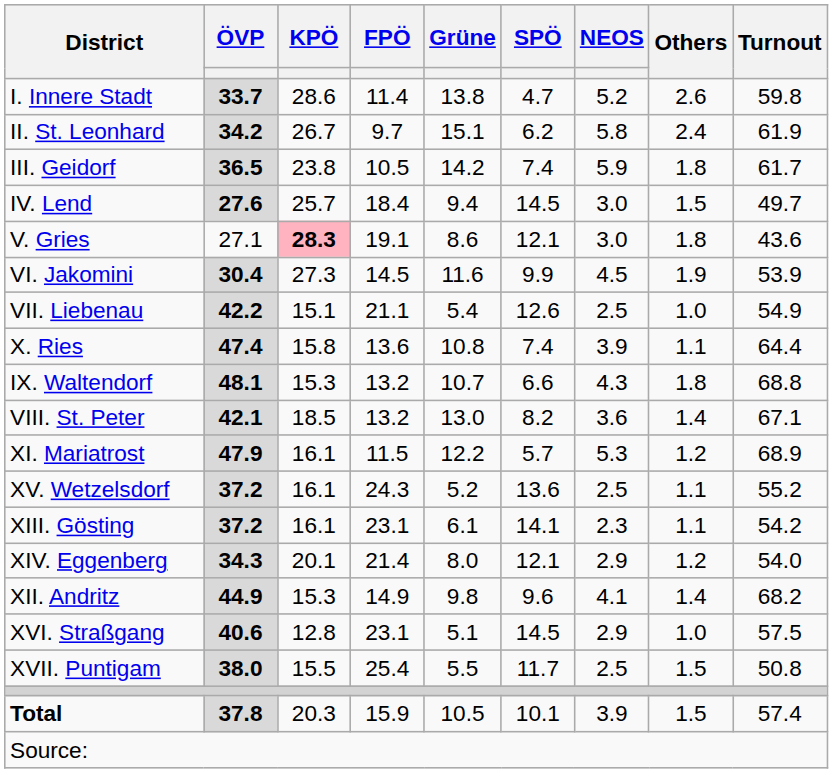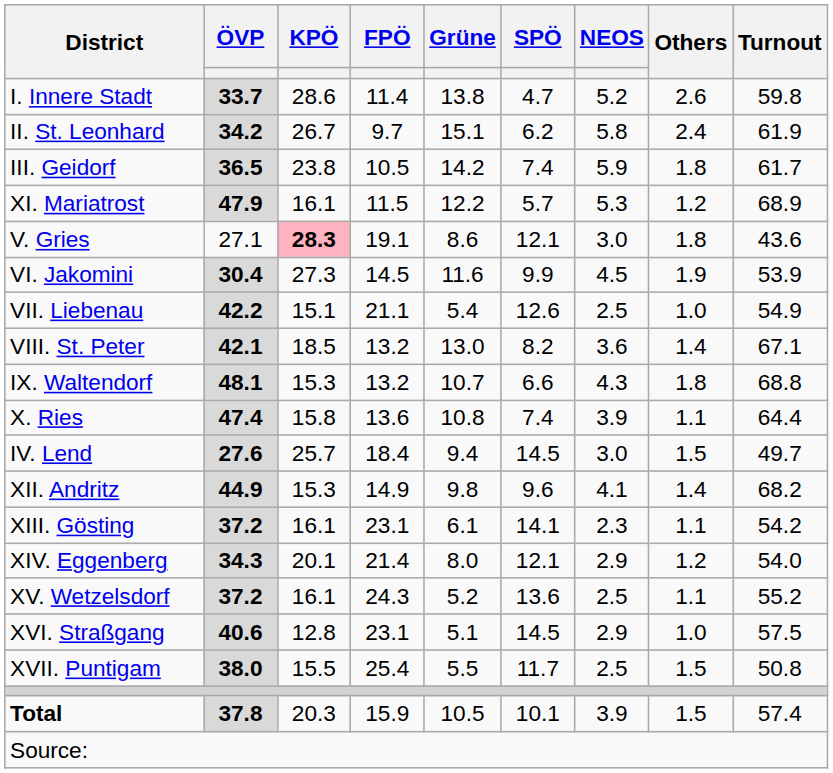rows swapped: (51, 204) <-> (77, 454)
rows swapped: (77, 418) <-> (47, 346)
rows swapped: (65, 596) <-> (90, 489)
